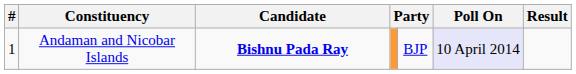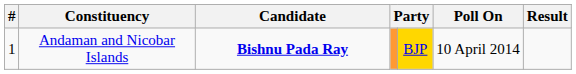(415, 48) no background -> (415, 48) gold background
(478, 48) lavender background -> (478, 48) no background
